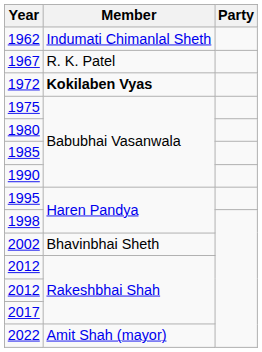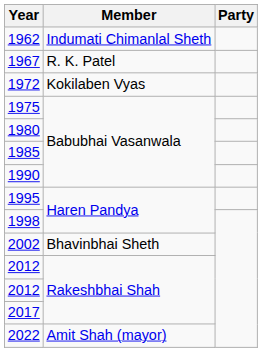(99, 84) bold -> (96, 84) normal
